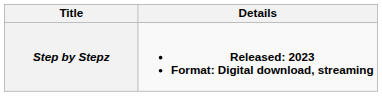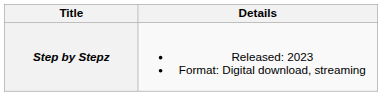(258, 64) bold -> (258, 64) normal
